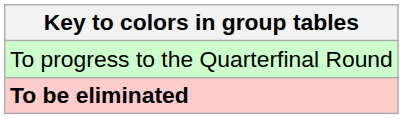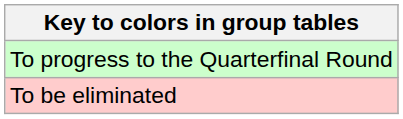(99, 95) bold -> (93, 95) normal
